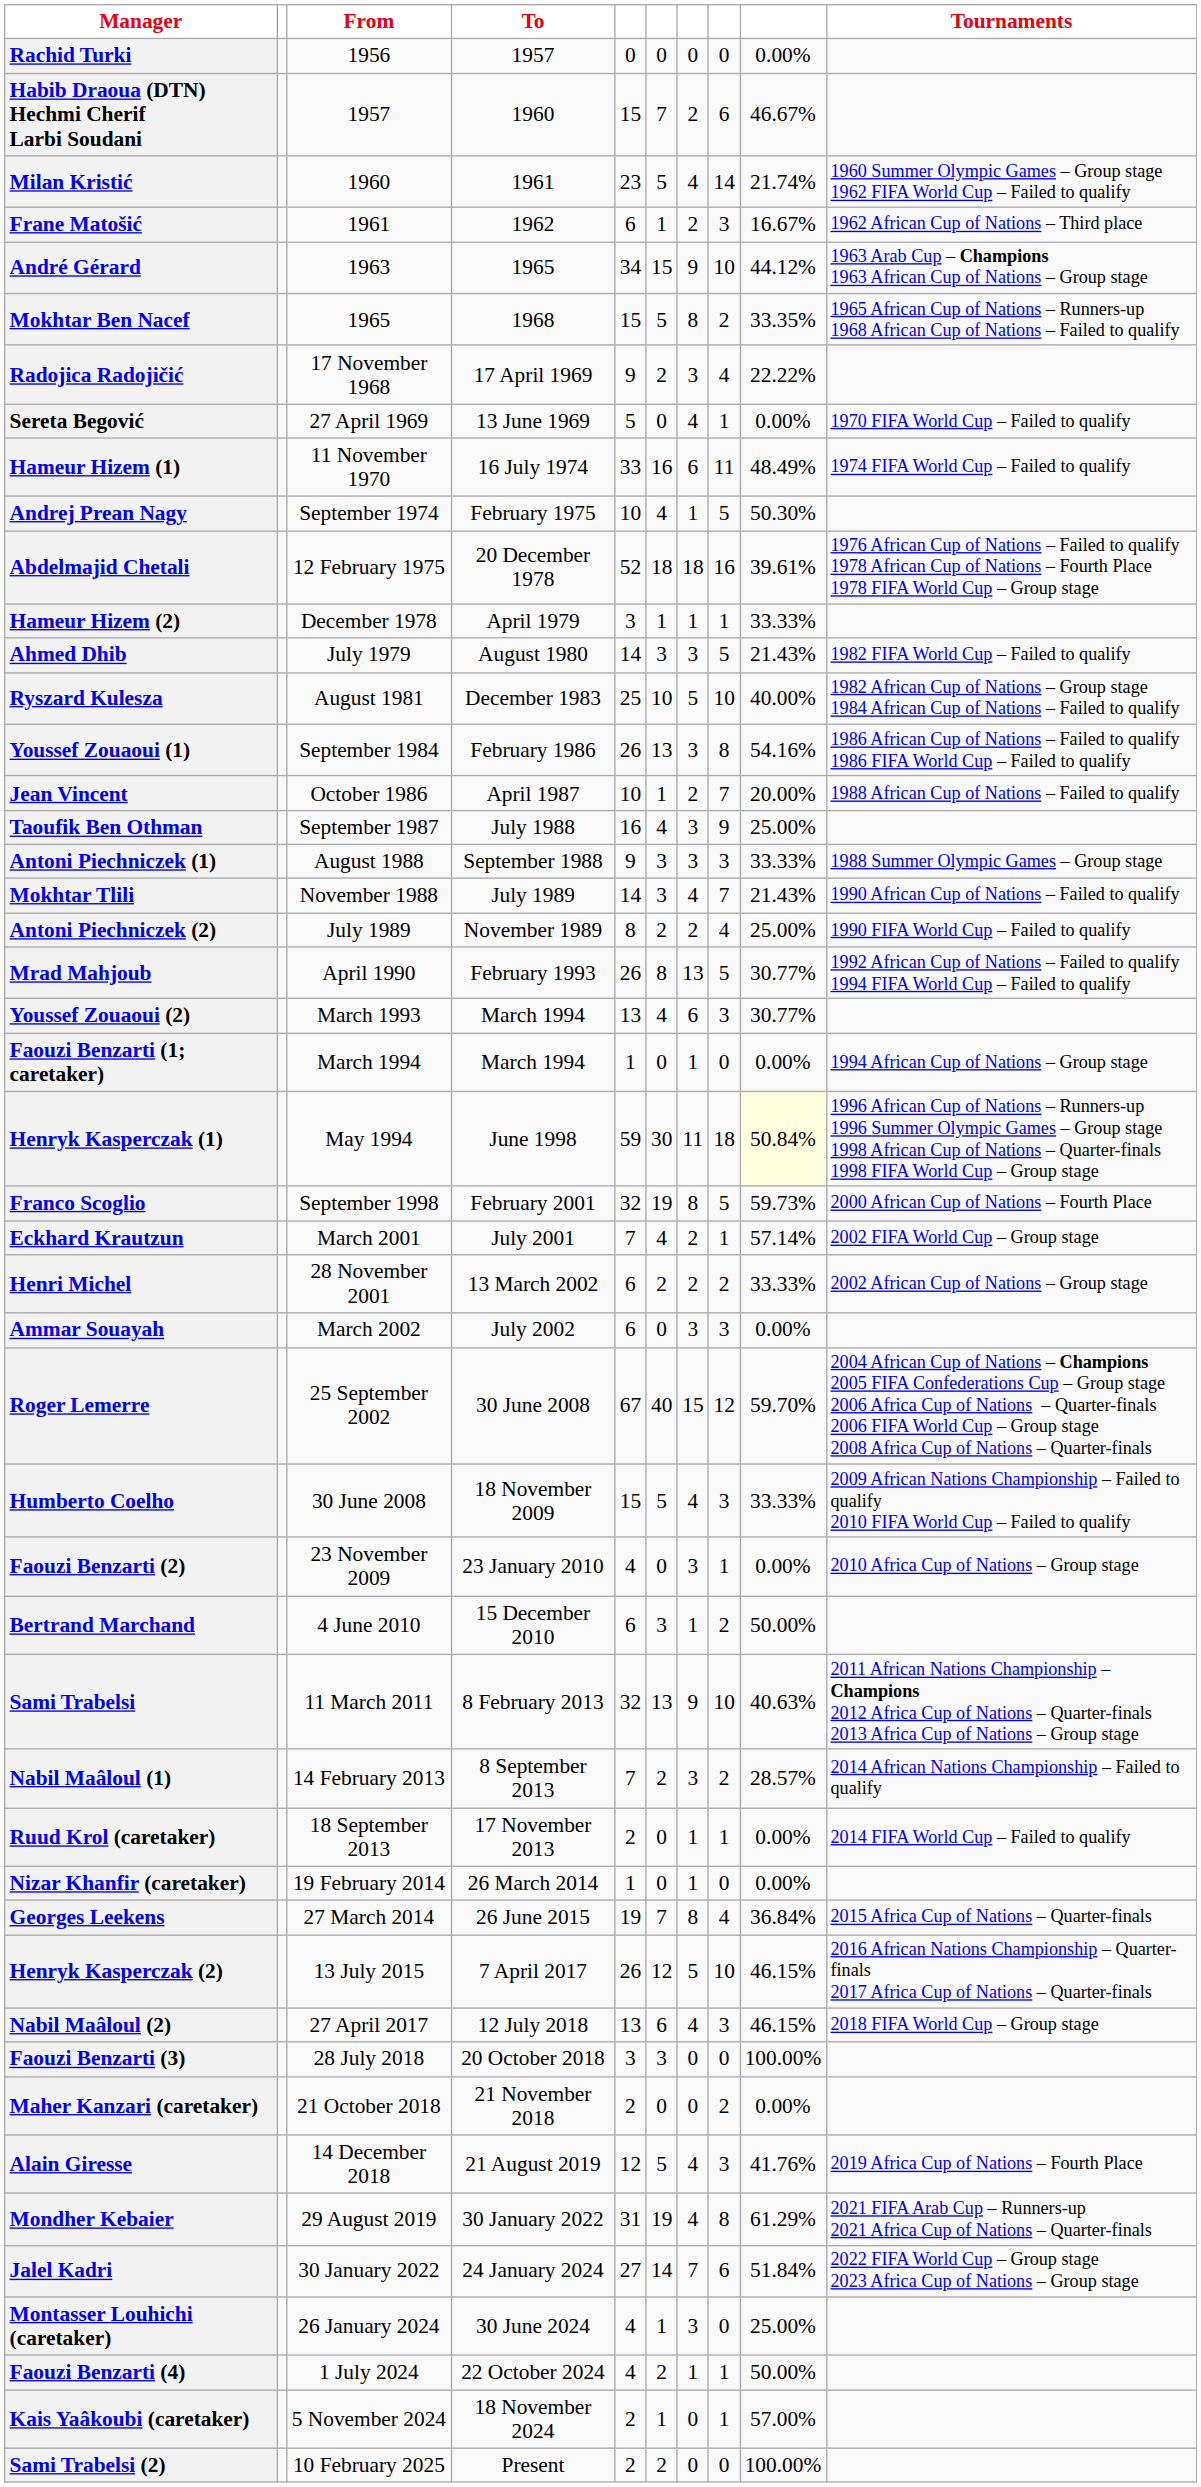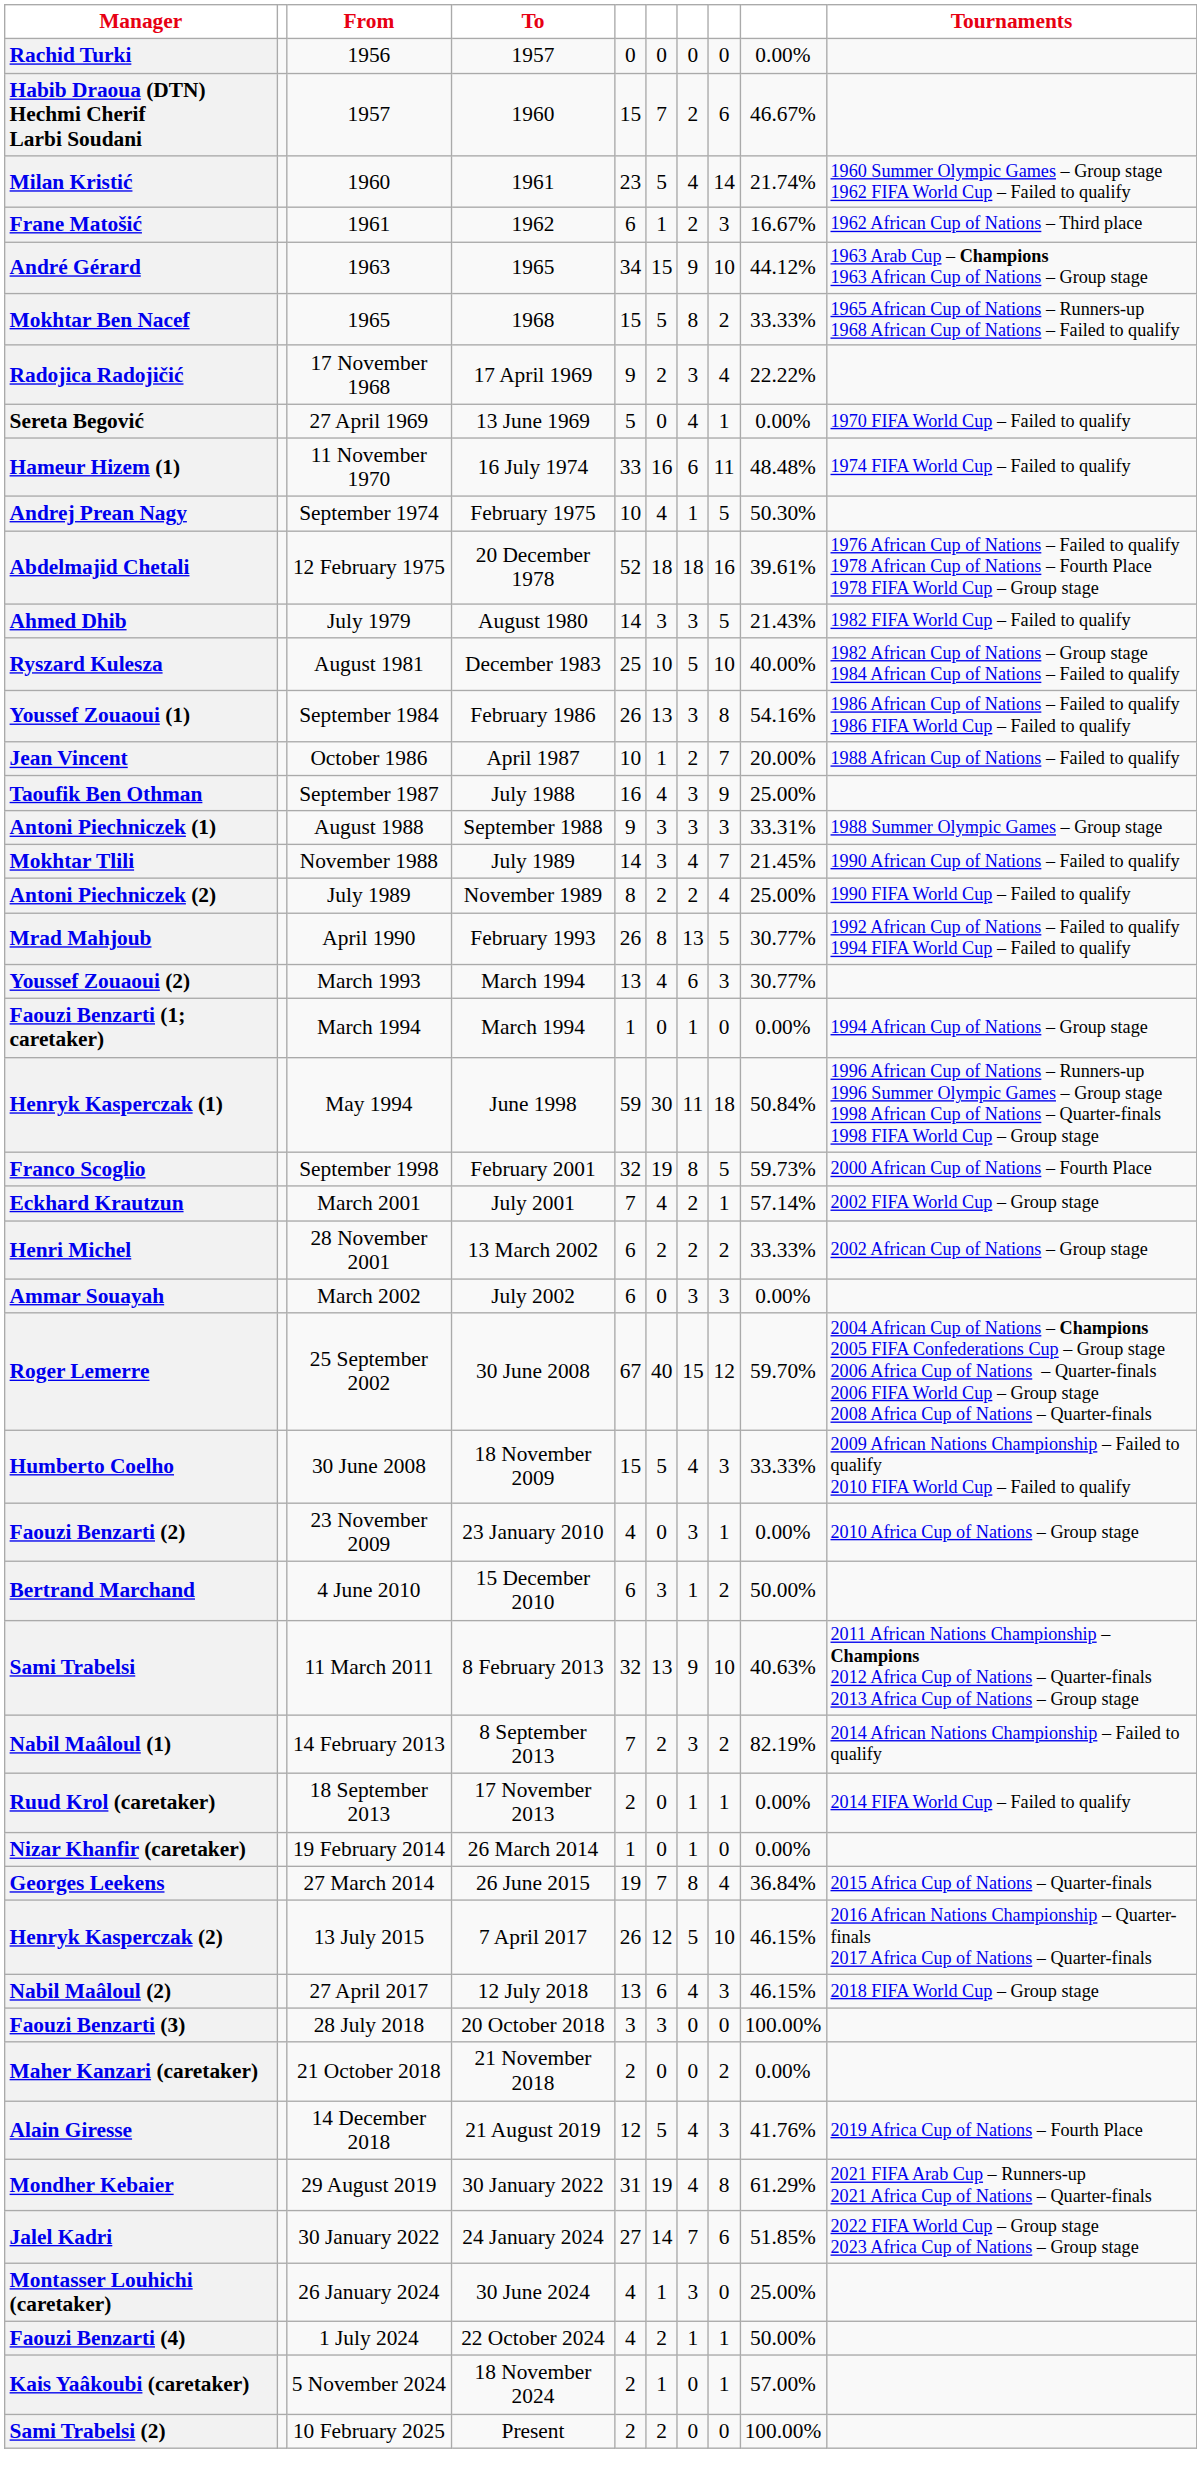(783, 319) 33.35% -> (783, 319) 33.33%
(783, 466) 48.49% -> (783, 466) 48.48%
- row: (95, 620)
(783, 861) 33.33% -> (783, 826) 33.31%
(783, 895) 21.43% -> (783, 861) 21.45%
(783, 1138) lightyellow background -> (783, 1104) no background
(783, 1778) 28.57% -> (783, 1744) 82.19%
(783, 2270) 51.84% -> (783, 2236) 51.85%
